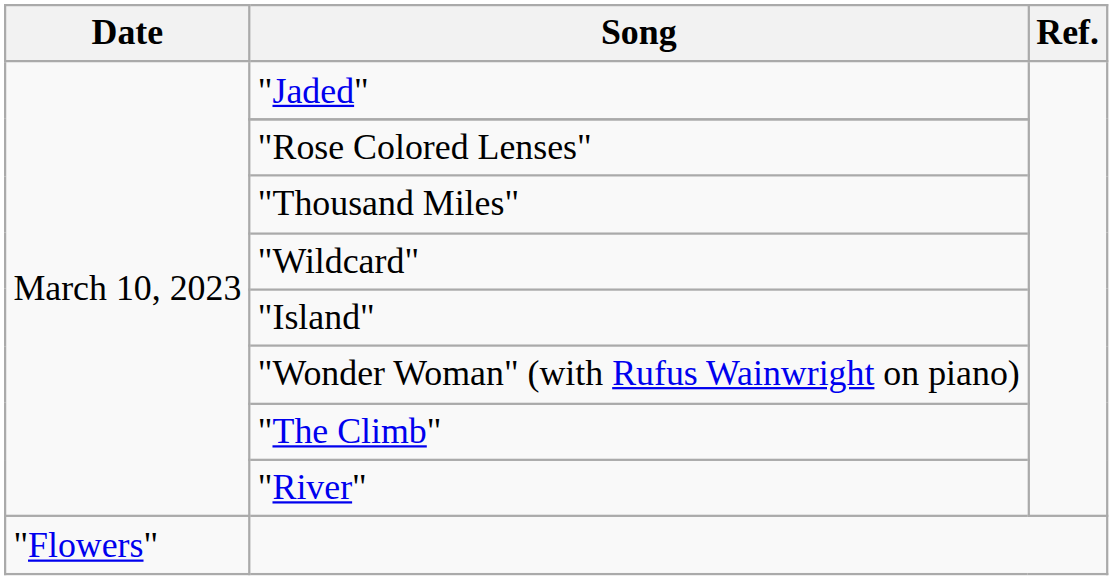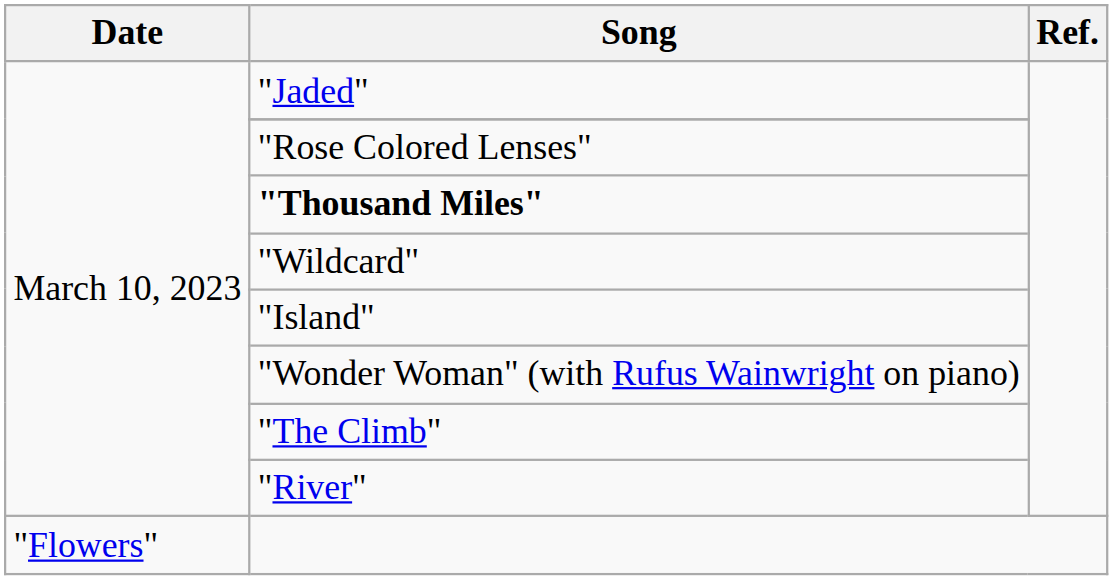(388, 203) normal -> (401, 203) bold
